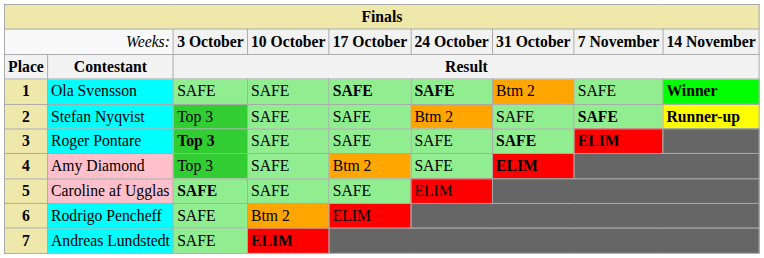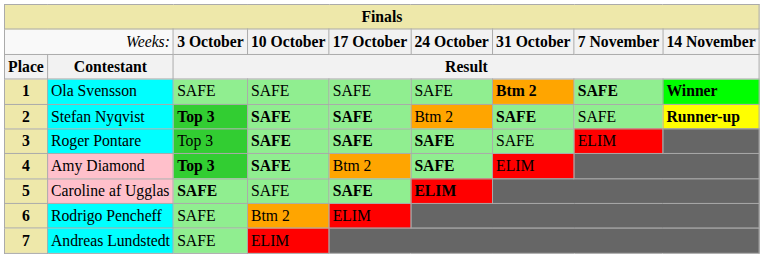(353, 91) bold -> (352, 91) normal
(434, 91) bold -> (434, 91) normal
(515, 91) normal -> (516, 91) bold
(597, 91) normal -> (598, 91) bold
(195, 116) normal -> (196, 116) bold
(270, 116) normal -> (271, 116) bold
(352, 116) normal -> (353, 116) bold
(515, 116) normal -> (516, 116) bold
(598, 116) bold -> (597, 116) normal
(196, 141) bold -> (195, 141) normal
(270, 141) normal -> (271, 141) bold
(352, 141) normal -> (353, 141) bold
(434, 141) normal -> (434, 141) bold
(516, 141) bold -> (515, 141) normal
(599, 141) bold -> (597, 141) normal
(195, 166) normal -> (196, 166) bold
(270, 166) normal -> (271, 166) bold
(434, 166) normal -> (434, 166) bold
(517, 166) bold -> (515, 166) normal
(352, 191) normal -> (353, 191) bold
(434, 191) normal -> (435, 191) bold
(272, 240) bold -> (270, 240) normal
